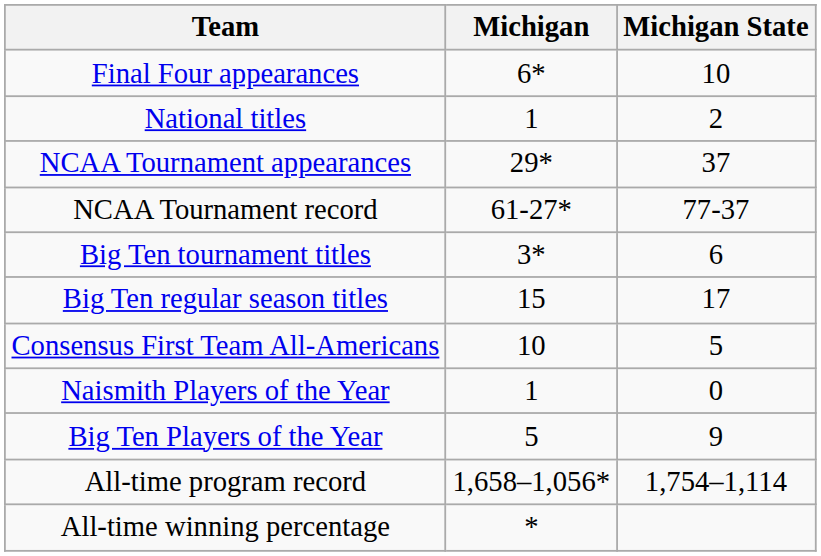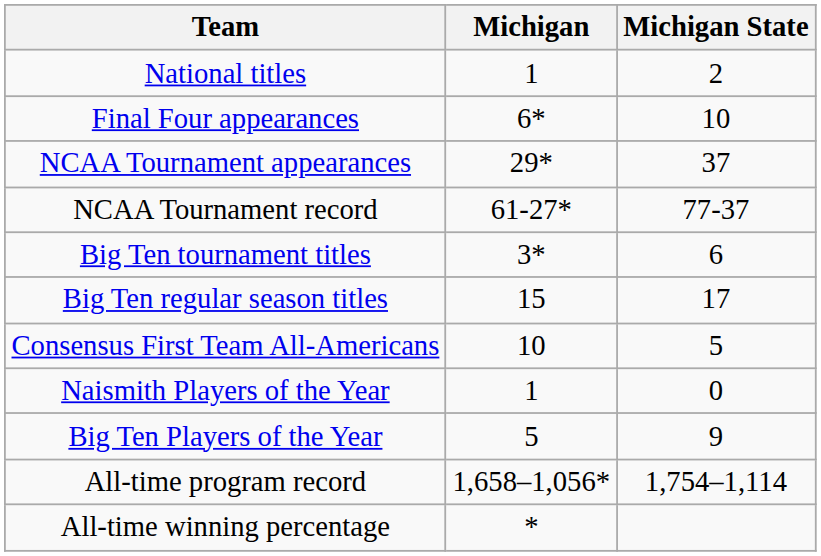rows swapped: (225, 118) <-> (225, 72)
